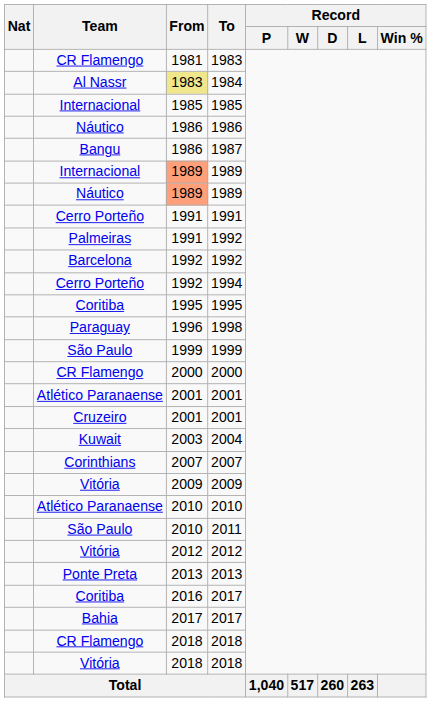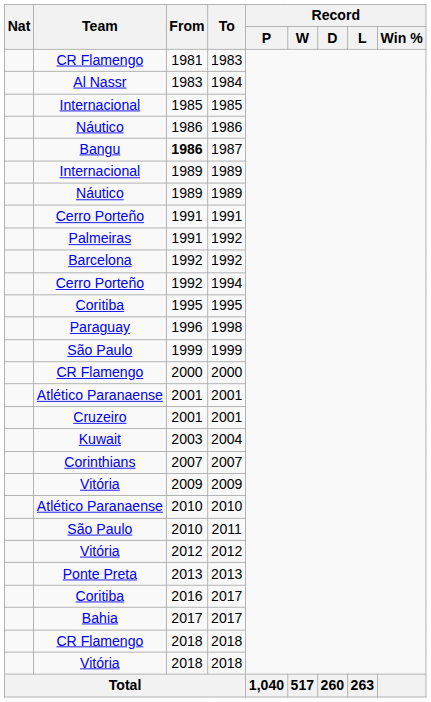(187, 82) khaki background -> (187, 82) no background
(187, 149) normal -> (187, 149) bold
(187, 171) lightsalmon background -> (187, 171) no background
(187, 194) lightsalmon background -> (187, 194) no background
